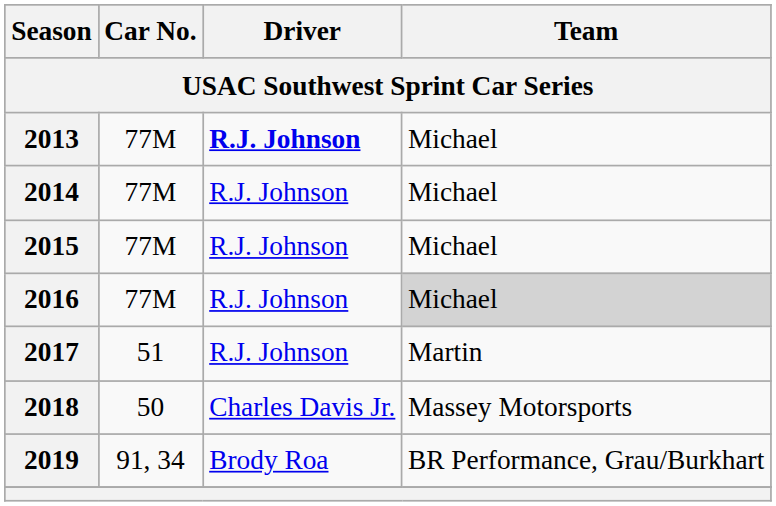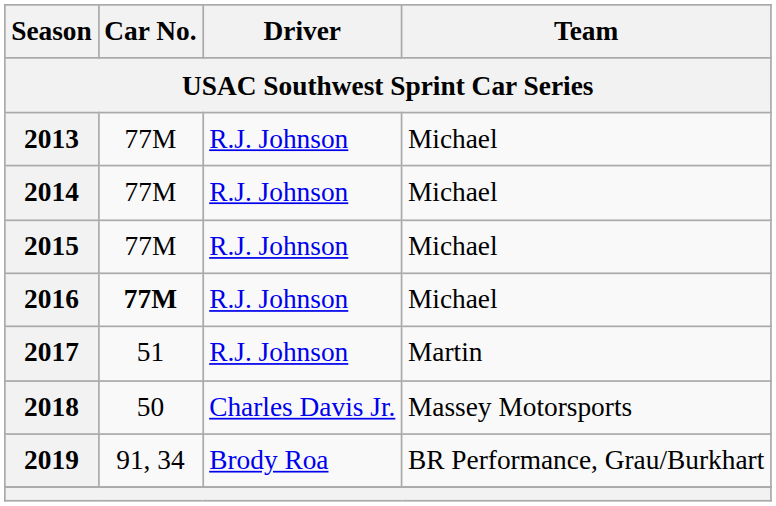(285, 138) bold -> (279, 138) normal
(150, 299) normal -> (150, 299) bold
(453, 299) lightgrey background -> (453, 299) no background
